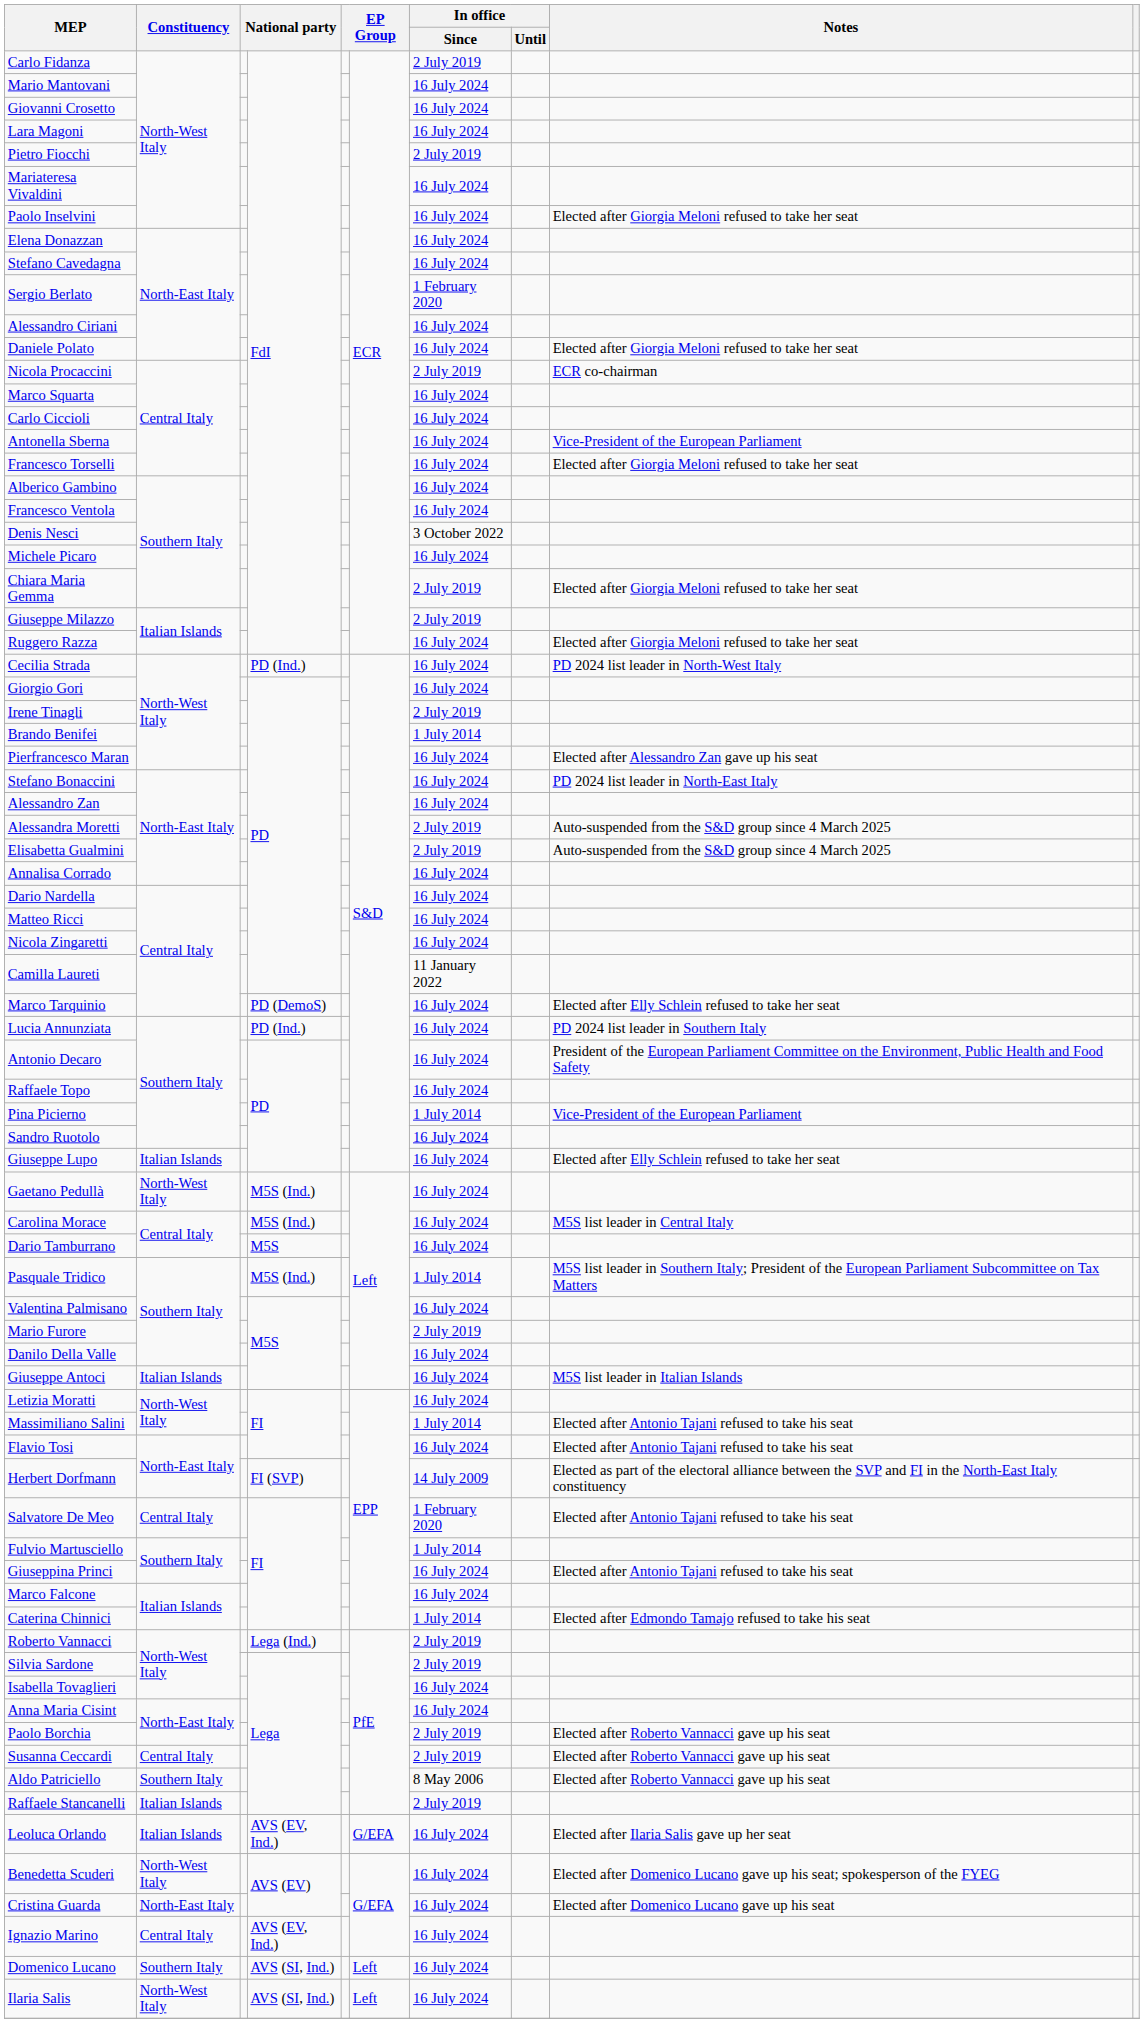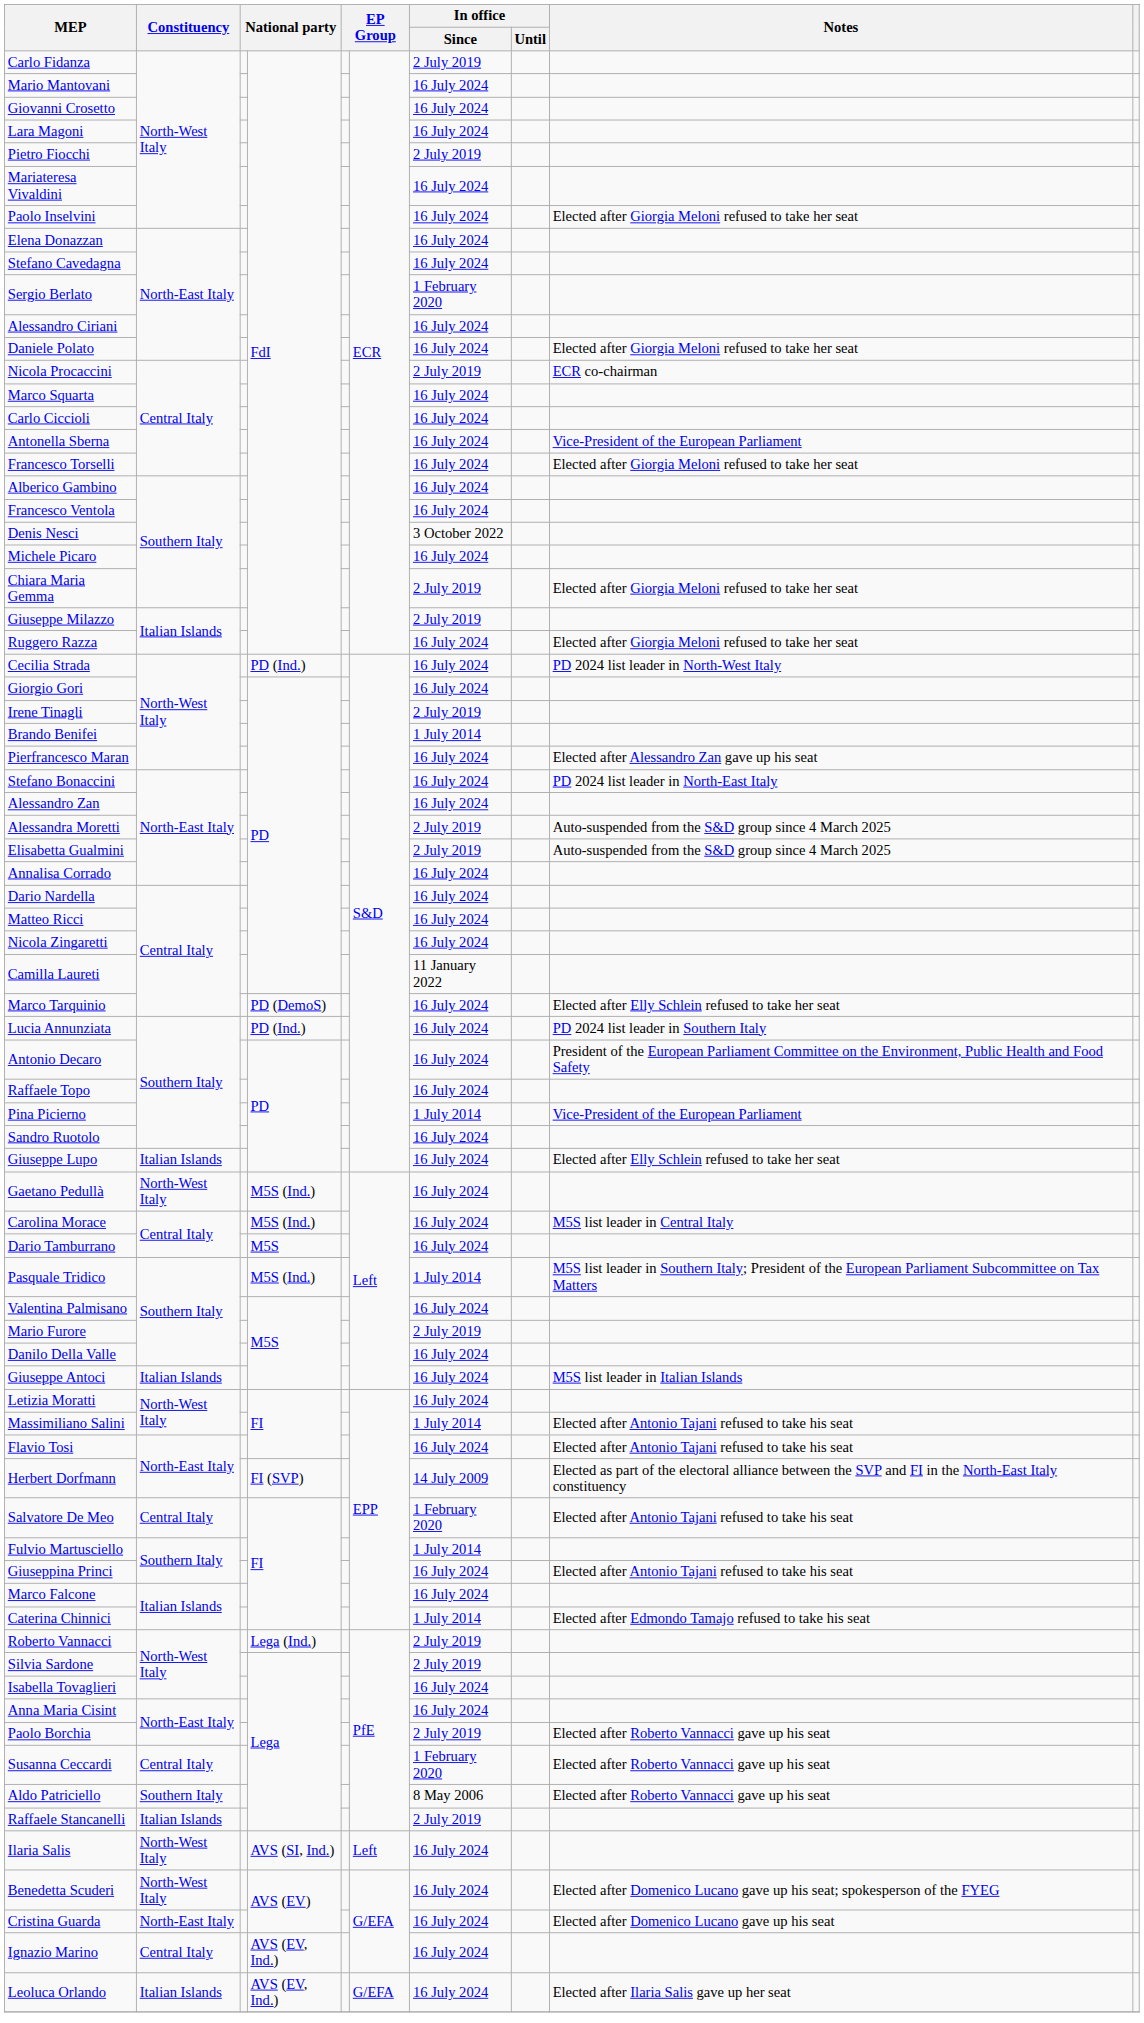(447, 1756) 2 July 2019 -> (445, 1764) 1 February 2020
rows swapped: (39, 1998) <-> (57, 1834)
- row: (62, 1967)
